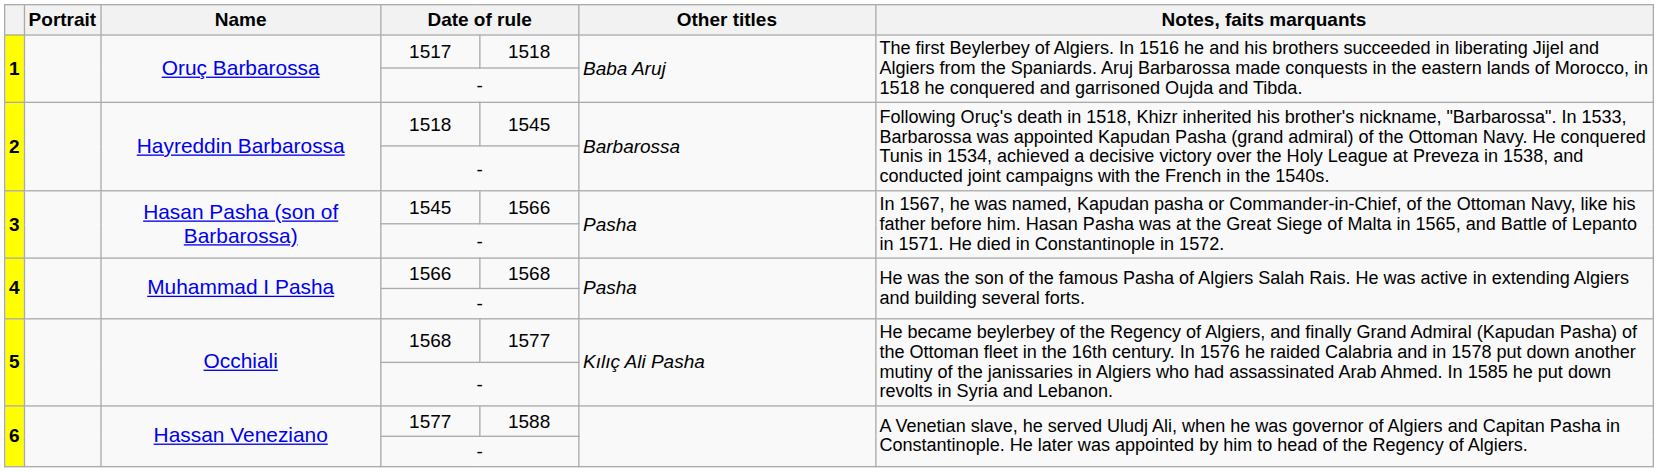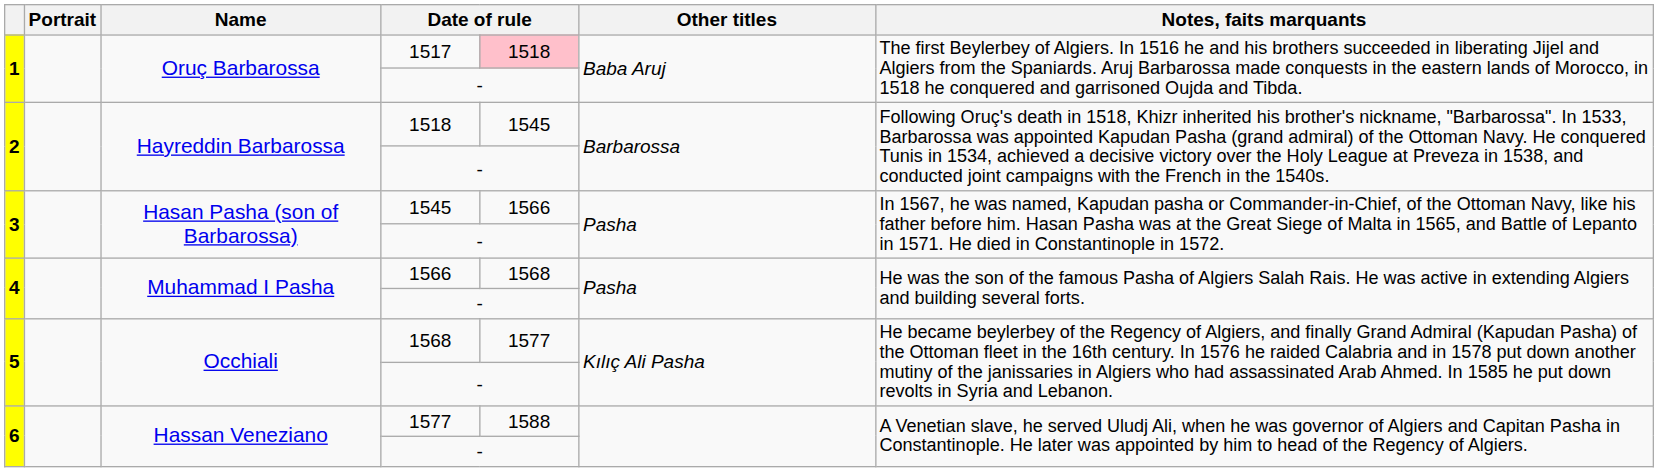(529, 52) no background -> (529, 52) pink background
